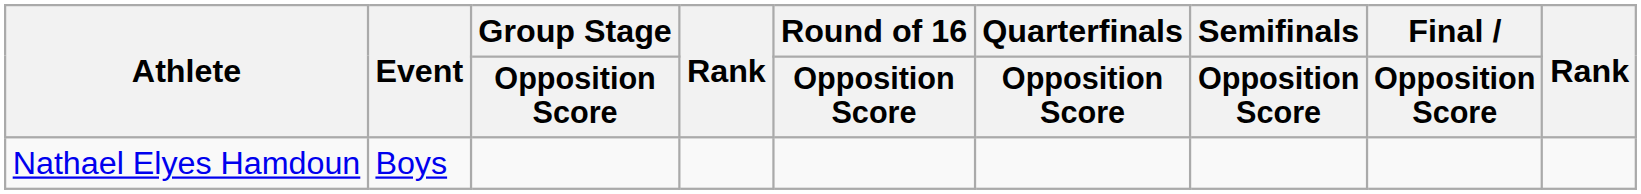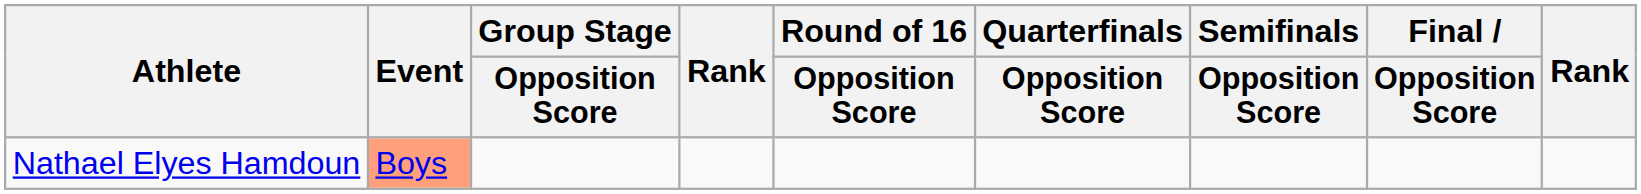(411, 164) no background -> (411, 164) lightsalmon background
